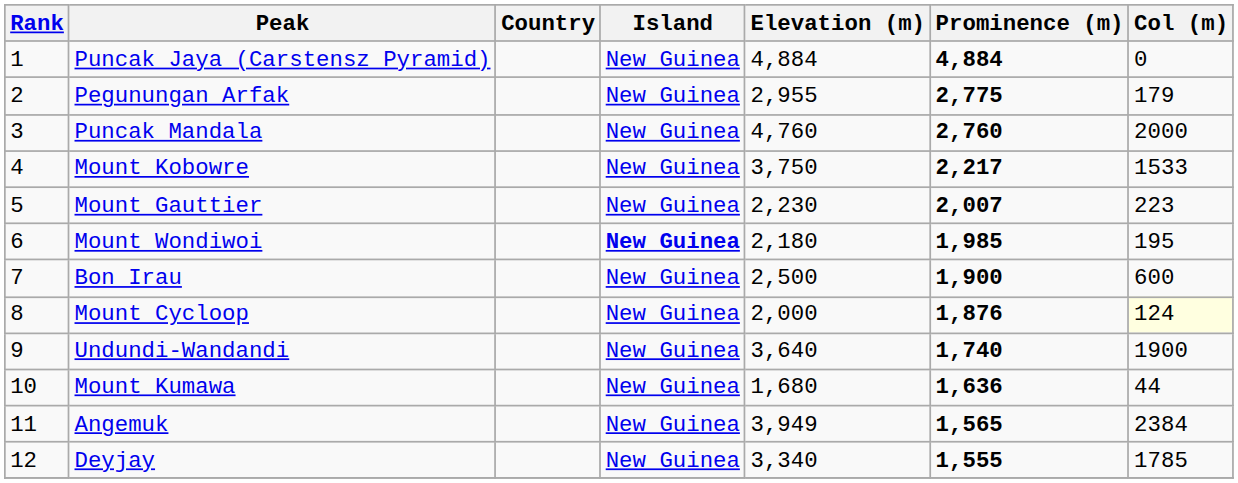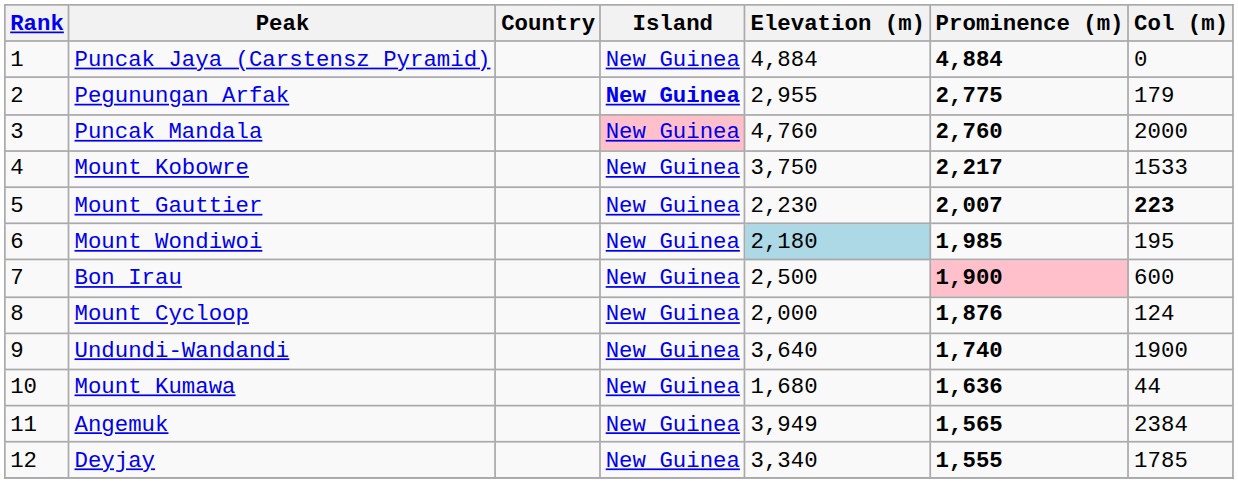(673, 96) normal -> (673, 96) bold
(673, 132) no background -> (673, 132) pink background
(1154, 205) normal -> (1154, 205) bold
(673, 242) bold -> (673, 242) normal
(784, 242) no background -> (784, 242) lightblue background
(969, 278) no background -> (969, 278) pink background
(1154, 315) lightyellow background -> (1154, 315) no background
